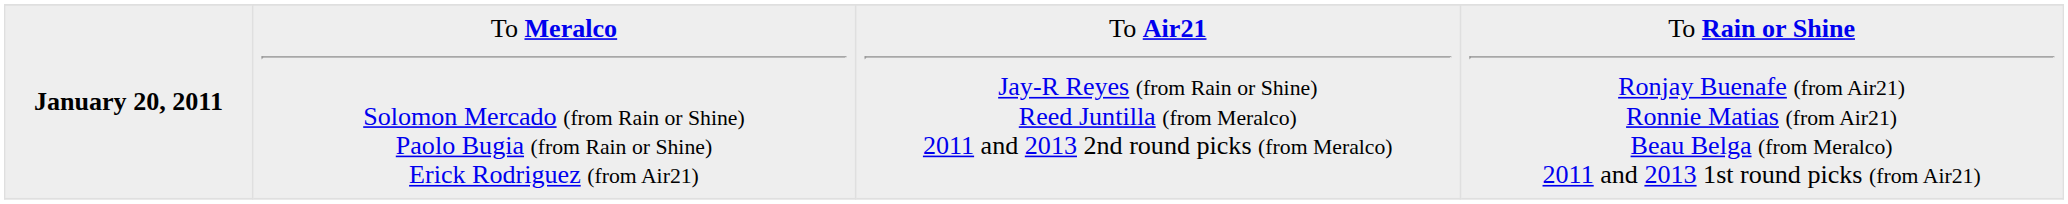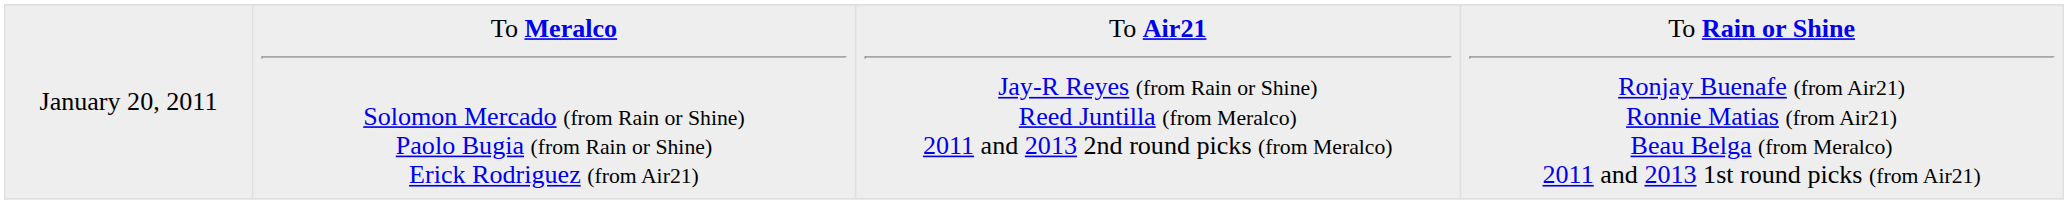(128, 101) bold -> (128, 101) normal
